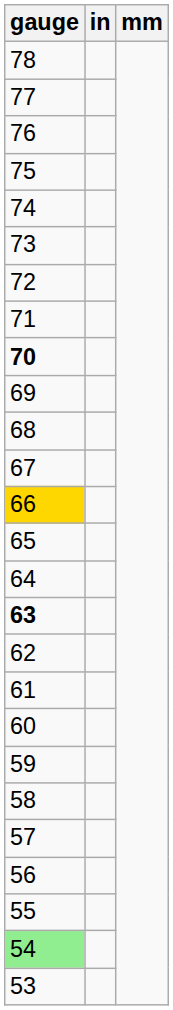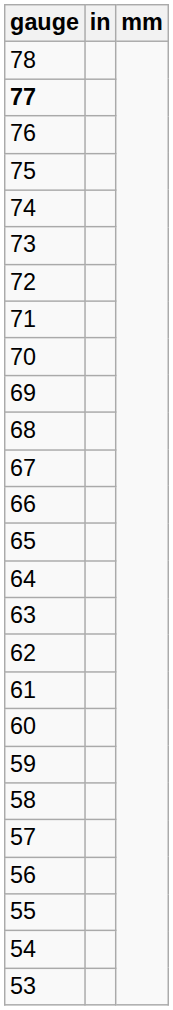(23, 97) normal -> (23, 97) bold
(23, 356) bold -> (23, 356) normal
(23, 504) gold background -> (23, 504) no background
(23, 615) bold -> (23, 615) normal
(23, 949) lightgreen background -> (23, 949) no background
